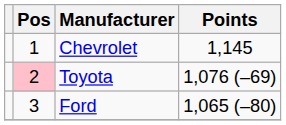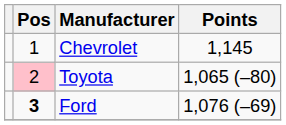(230, 77) 1,076 (–69) -> (230, 77) 1,065 (–80)
(34, 106) normal -> (34, 106) bold
(230, 106) 1,065 (–80) -> (230, 106) 1,076 (–69)
